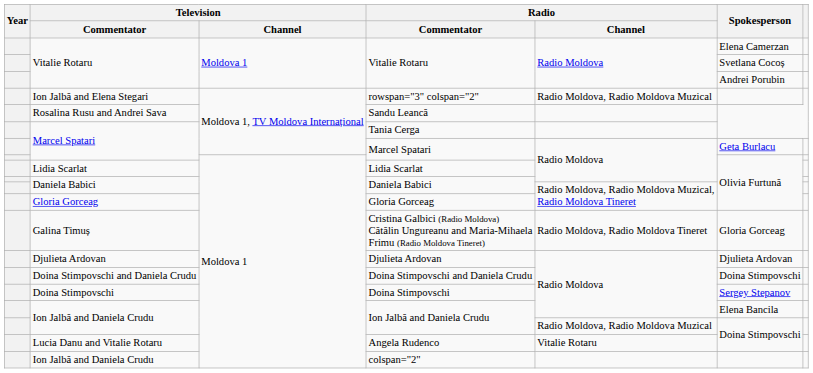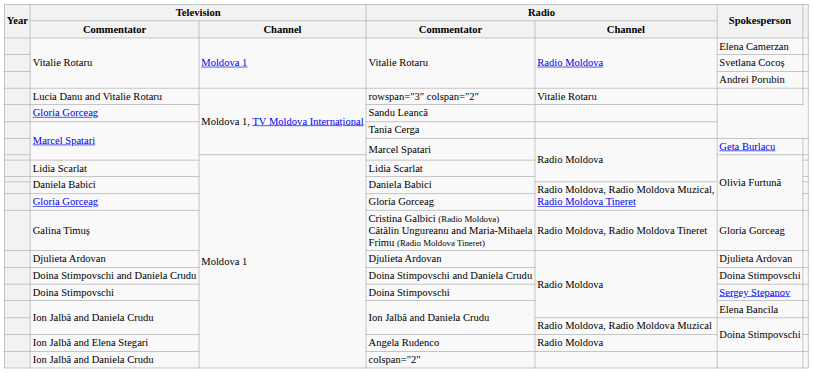(91, 96) Ion Jalbă and Elena Stegari -> (97, 96) Lucia Danu and Vitalie Rotaru
(625, 96) Radio Moldova, Radio Moldova Muzical -> (567, 96) Vitalie Rotaru
(100, 113) Rosalina Rusu and Andrei Sava -> (65, 113) Gloria Gorceag
(97, 342) Lucia Danu and Vitalie Rotaru -> (91, 342) Ion Jalbă and Elena Stegari
(567, 342) Vitalie Rotaru -> (570, 342) Radio Moldova
